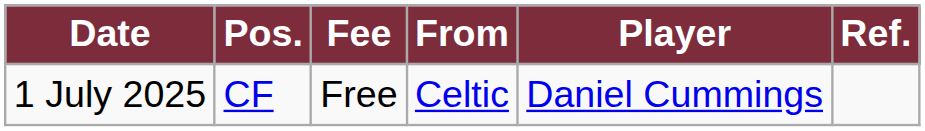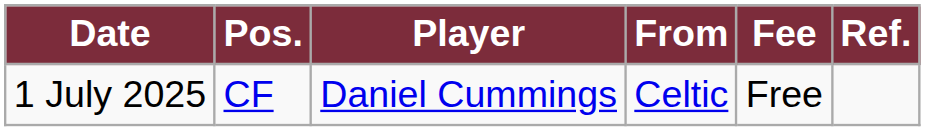columns swapped: (675, 34) <-> (359, 34)
